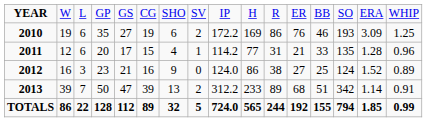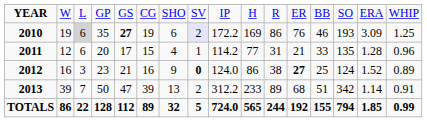(83, 32) no background -> (83, 32) lightgrey background
(126, 32) normal -> (126, 32) bold
(199, 32) no background -> (199, 32) lavender background
(199, 70) normal -> (199, 70) bold
(299, 70) normal -> (299, 70) bold
